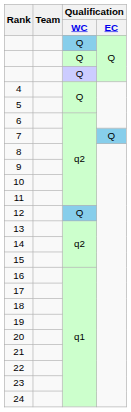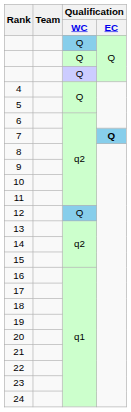(111, 136) normal -> (111, 136) bold
